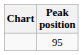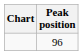(57, 42) 95 -> (57, 42) 96
